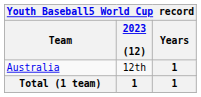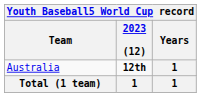(134, 68) normal -> (134, 68) bold
